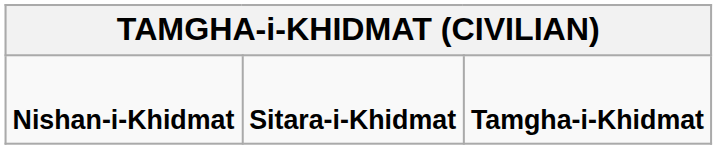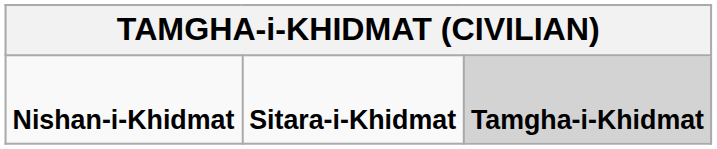(587, 117) no background -> (587, 117) lightgrey background
